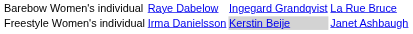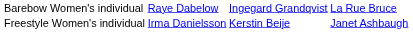(260, 23) lightgrey background -> (260, 23) no background
